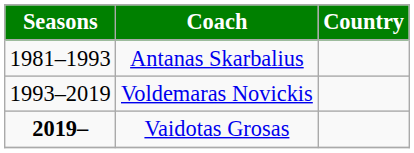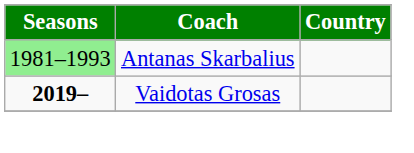(60, 57) no background -> (60, 57) lightgreen background
- row: (217, 93)
